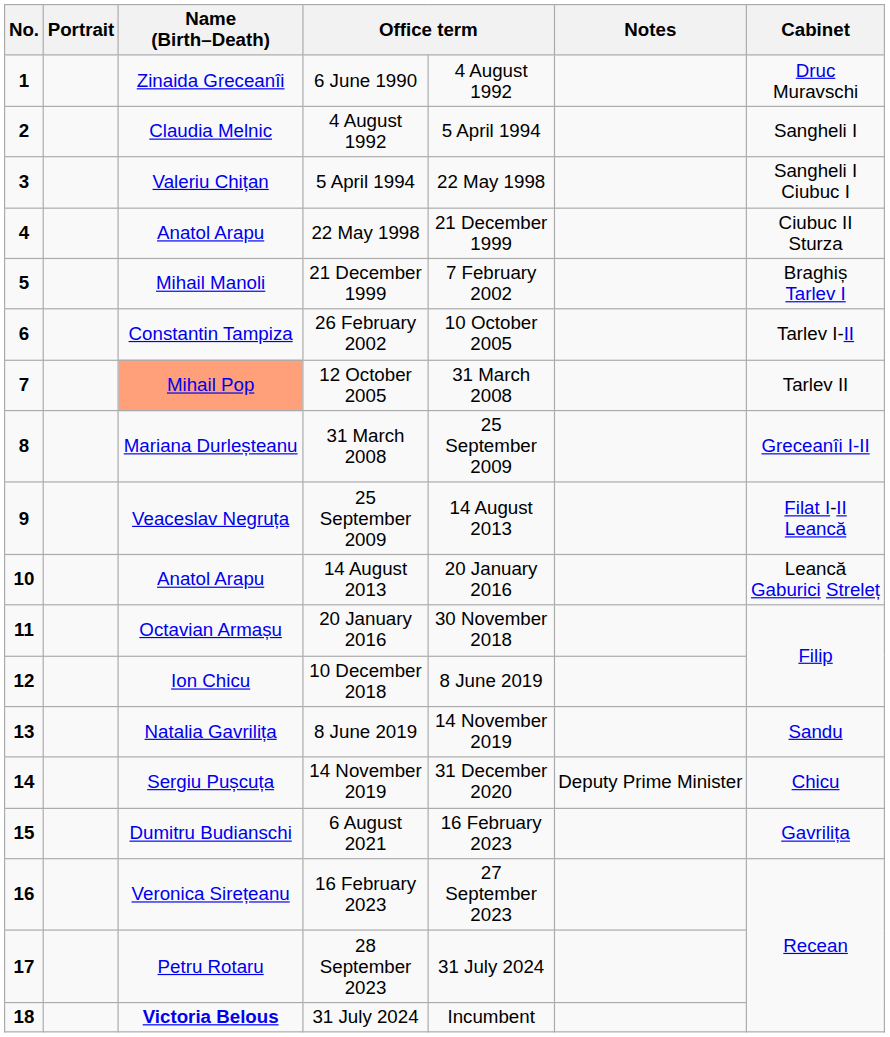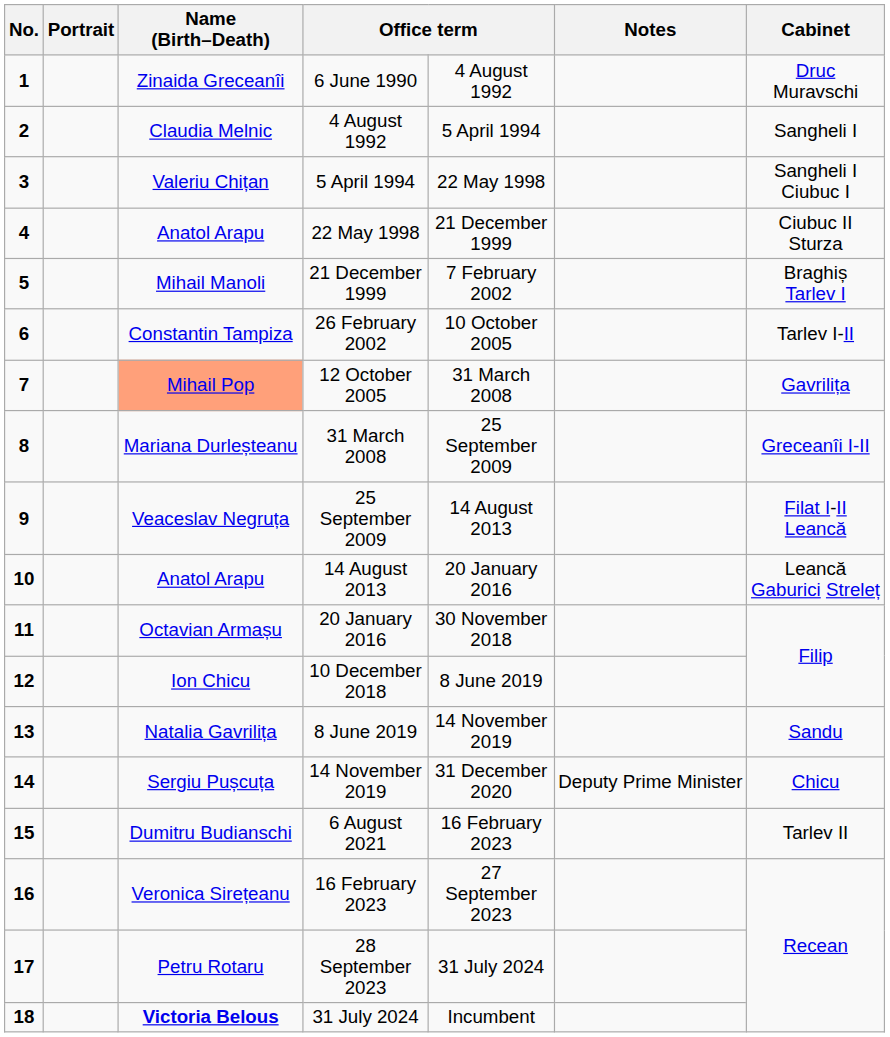(816, 385) Tarlev II -> (816, 385) Gavrilița
(816, 833) Gavrilița -> (816, 833) Tarlev II
